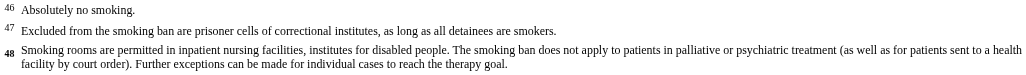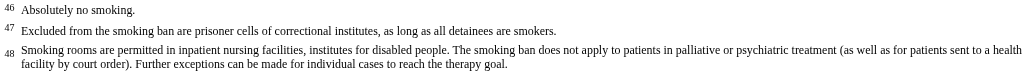(9, 56) bold -> (9, 54) normal
